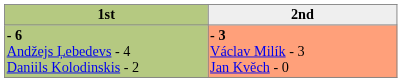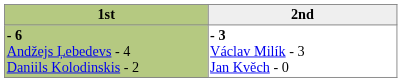(257, 51) lightsalmon background -> (257, 51) no background
